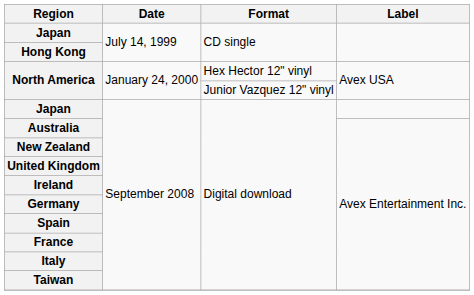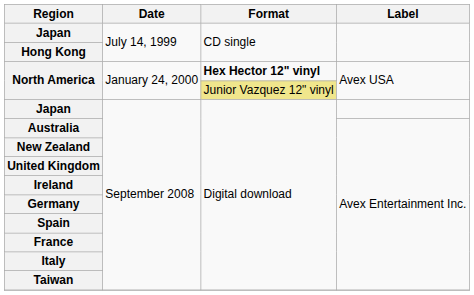(258, 71) normal -> (262, 71) bold
(269, 90) no background -> (269, 90) khaki background
